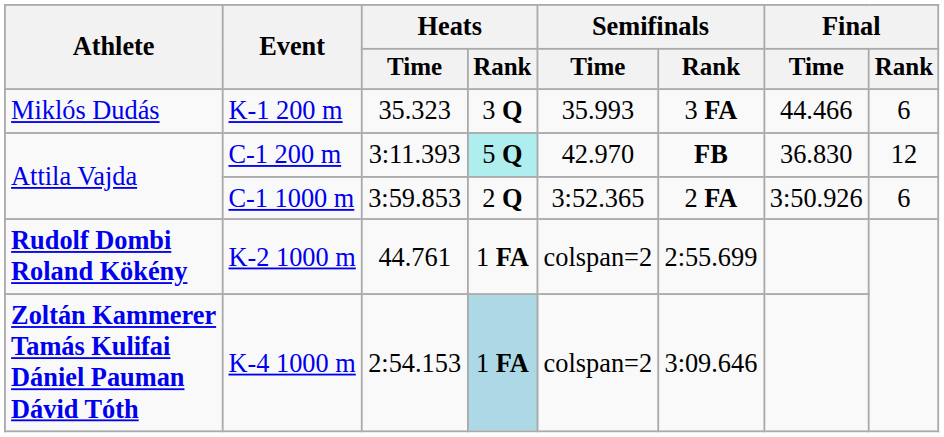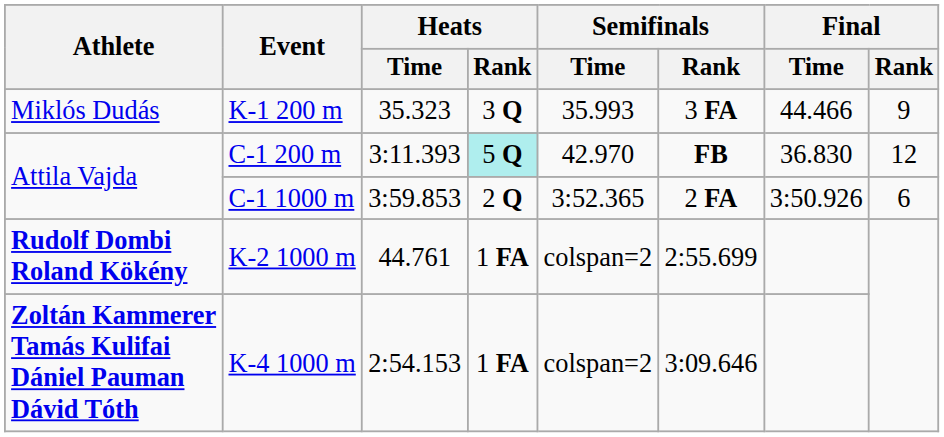(904, 111) 6 -> (904, 111) 9
(502, 362) lightblue background -> (502, 362) no background
